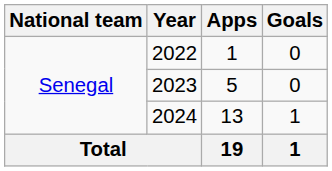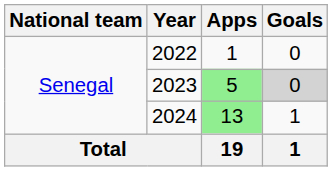(232, 85) no background -> (232, 85) lightgreen background
(295, 85) no background -> (295, 85) lightgrey background
(232, 117) no background -> (232, 117) lightgreen background
